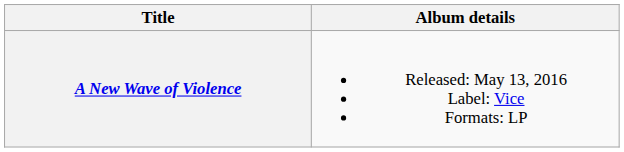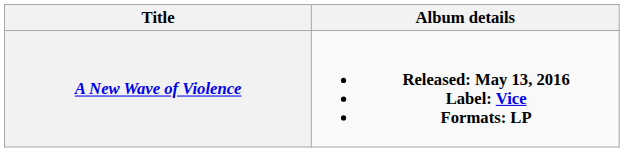(465, 98) normal -> (465, 98) bold
